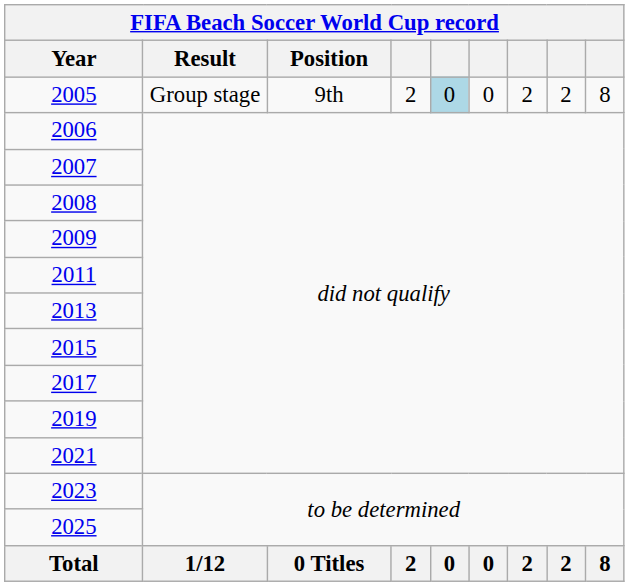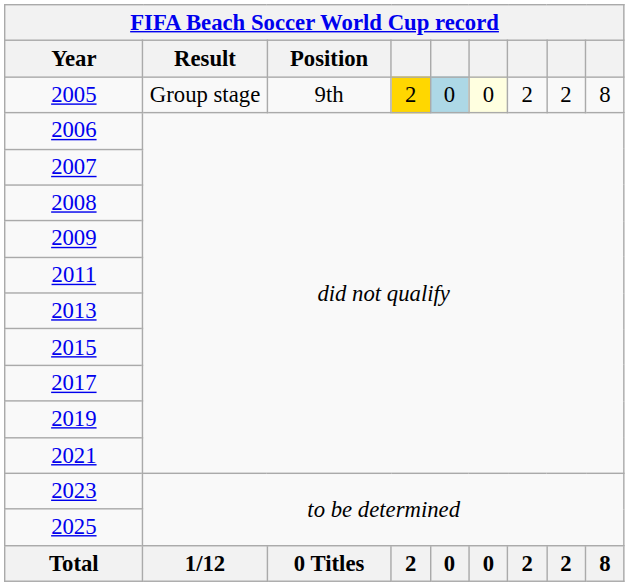(411, 94) no background -> (411, 94) gold background
(488, 94) no background -> (488, 94) lightyellow background
